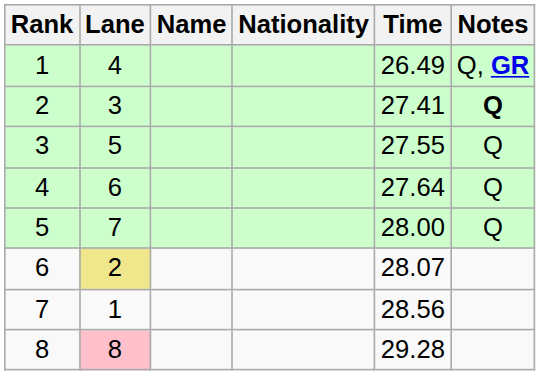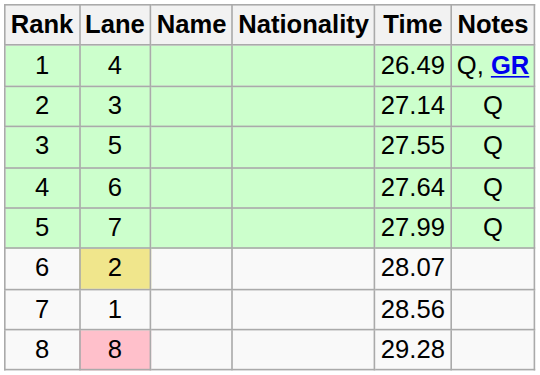(413, 106) 27.41 -> (413, 106) 27.14
(493, 106) bold -> (493, 106) normal
(413, 227) 28.00 -> (413, 227) 27.99
